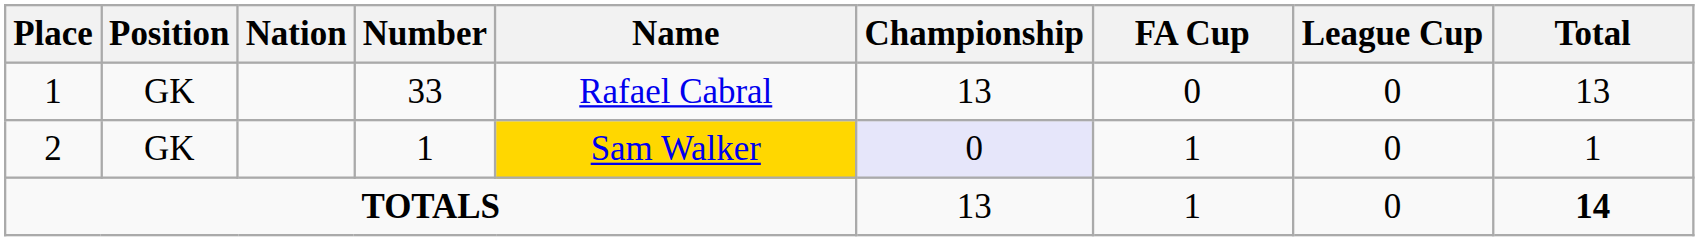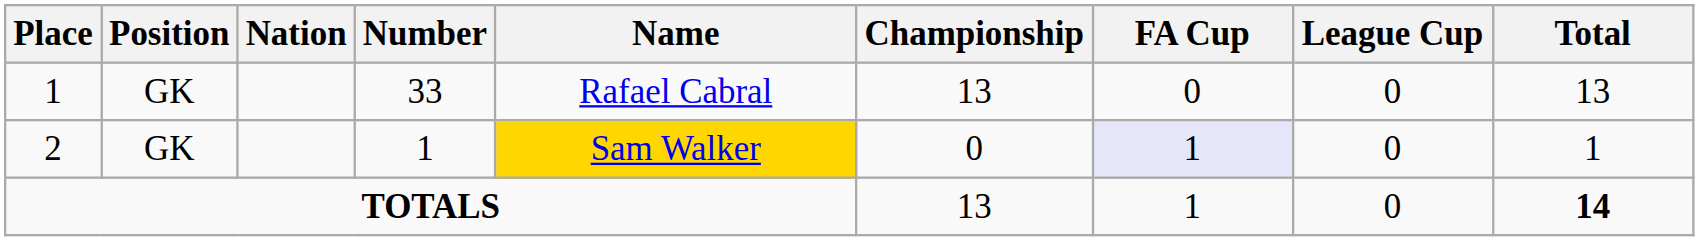(974, 148) lavender background -> (974, 148) no background
(1192, 148) no background -> (1192, 148) lavender background
